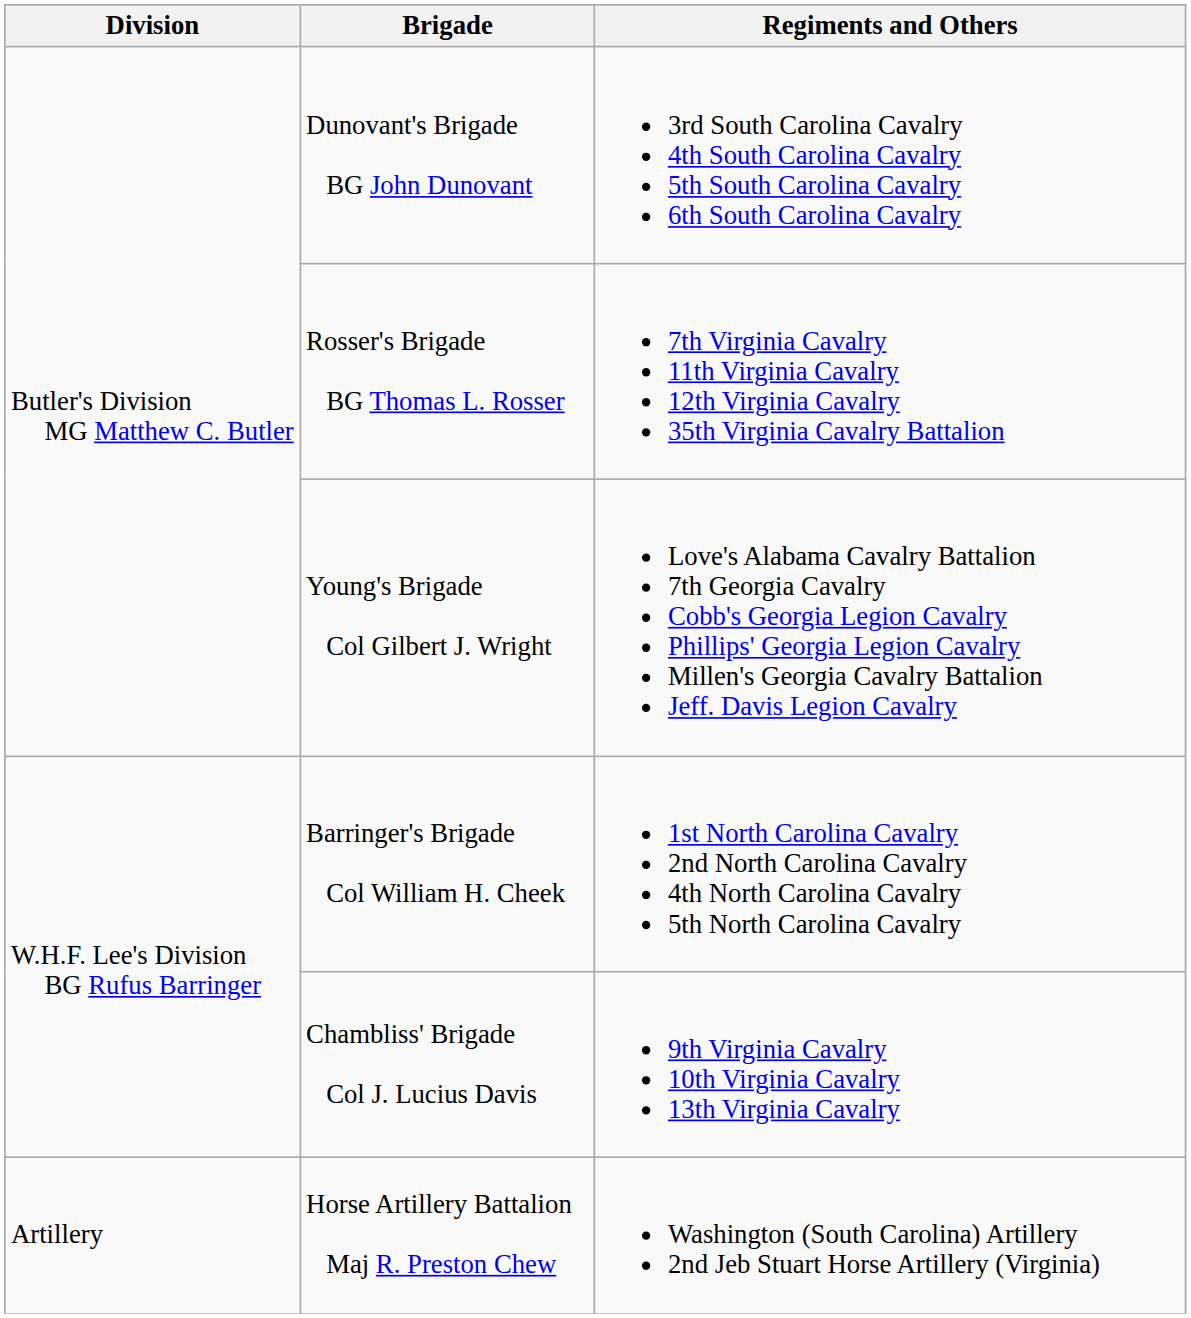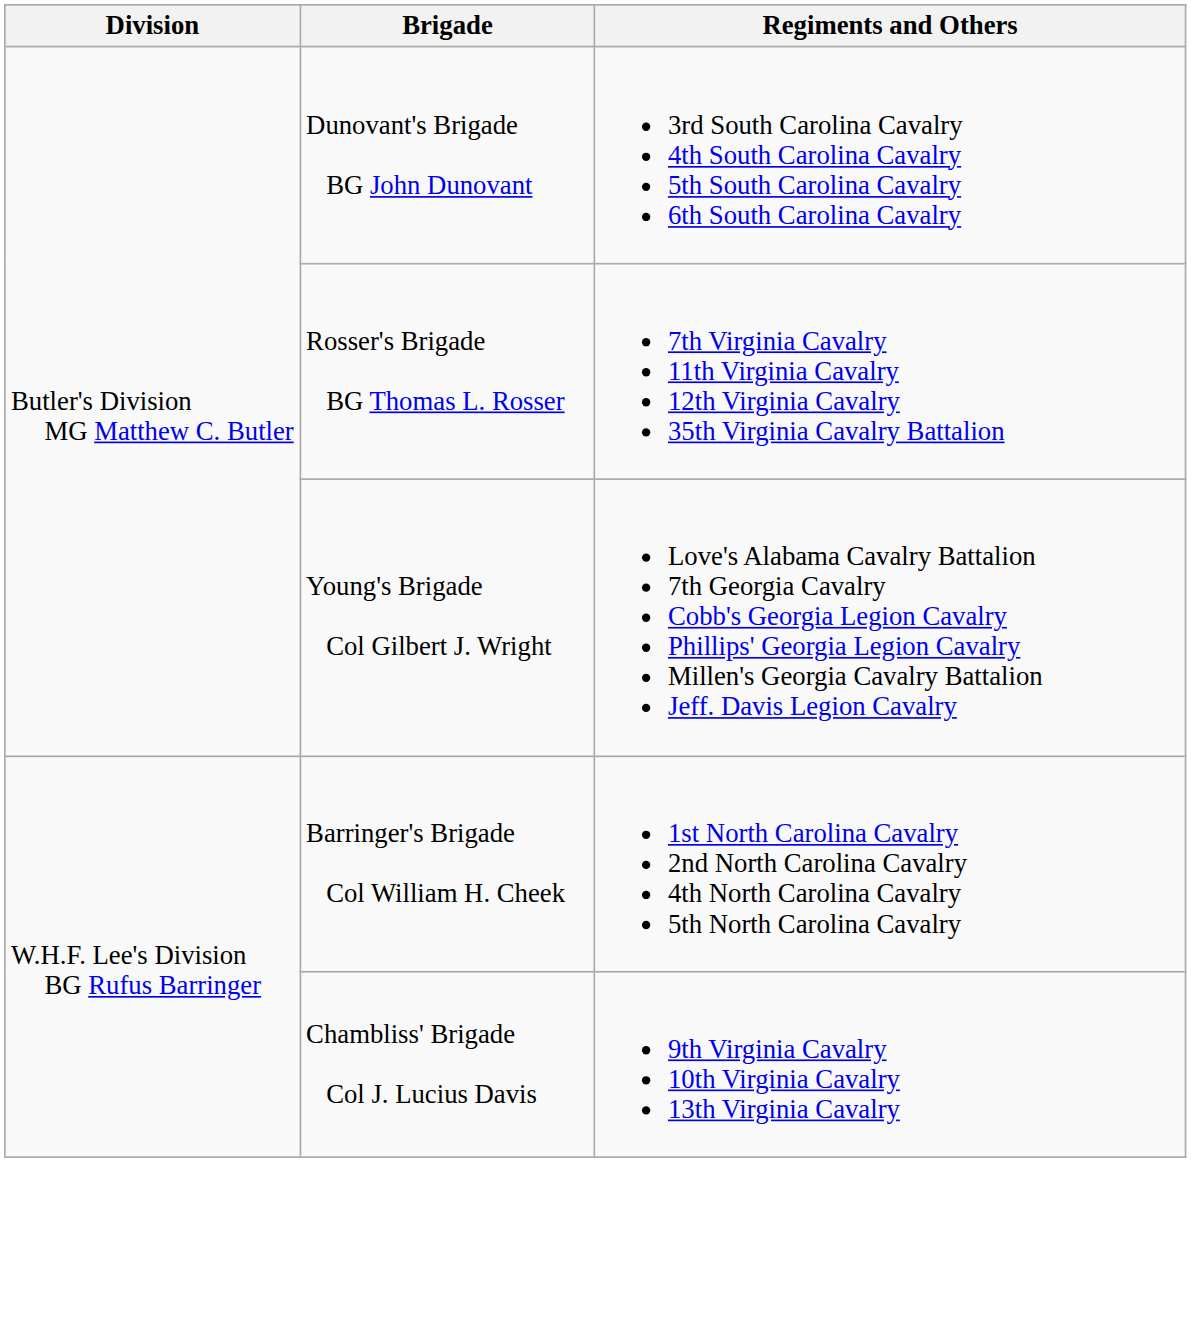- row: (439, 1235)
